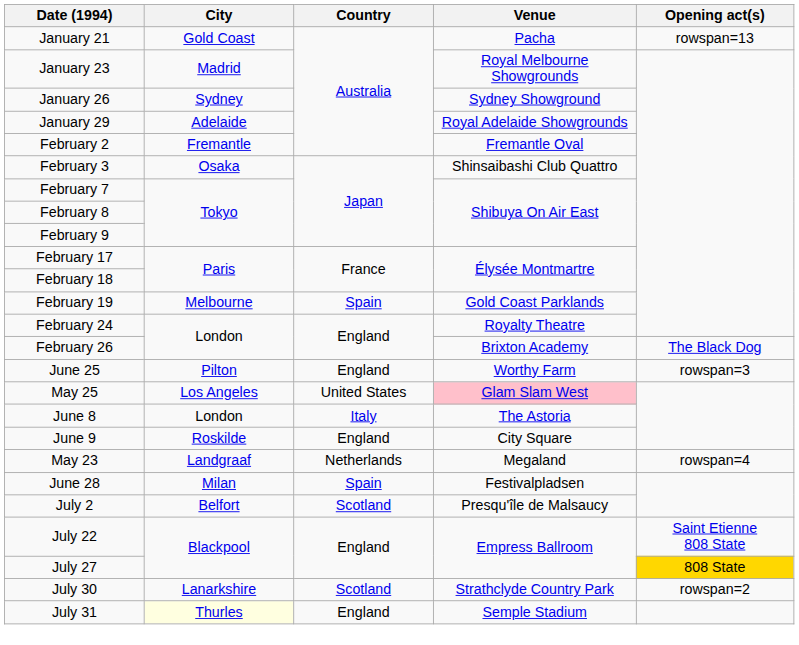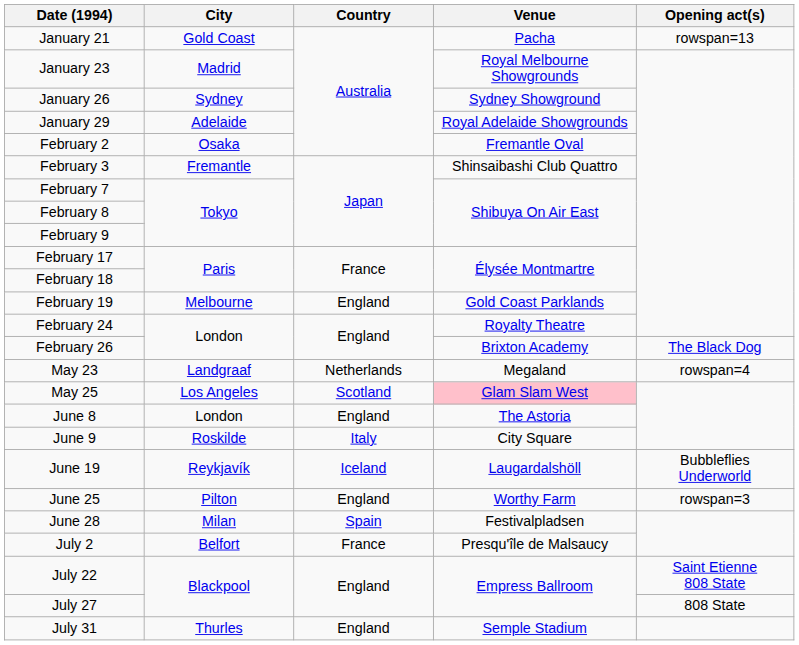(219, 144) Fremantle -> (219, 144) Osaka
(219, 167) Osaka -> (219, 167) Fremantle
(363, 302) Spain -> (364, 302) England
rows swapped: (74, 460) <-> (74, 370)
(364, 393) United States -> (363, 393) Scotland
(364, 415) Italy -> (364, 415) England
(364, 438) England -> (364, 438) Italy
+ row: (74, 468)
(363, 506) Scotland -> (363, 544) France
(715, 567) gold background -> (715, 605) no background
- row: (74, 589)
(219, 612) lightyellow background -> (219, 628) no background
